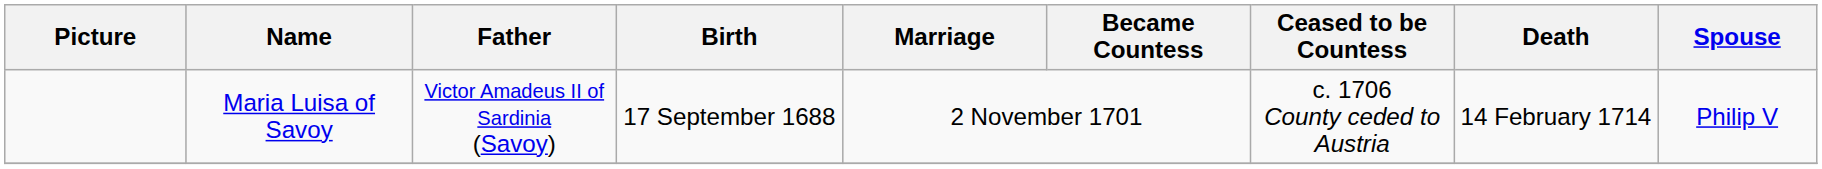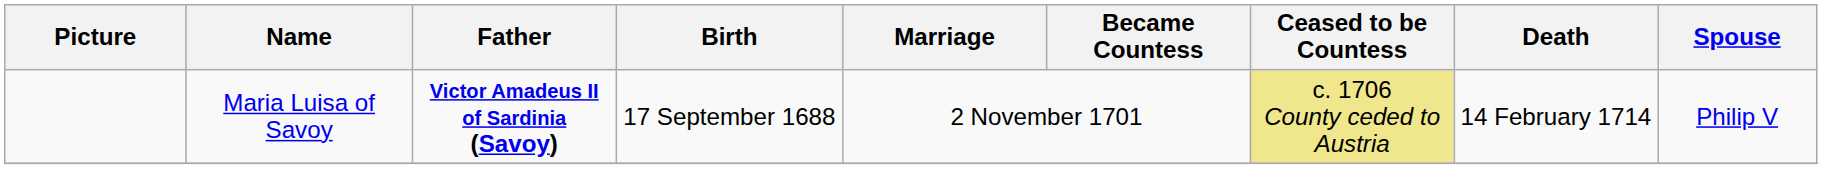(514, 117) normal -> (514, 116) bold
(1352, 116) no background -> (1352, 116) khaki background
